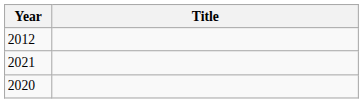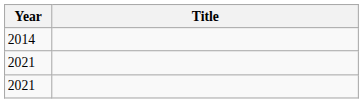(21, 39) 2012 -> (21, 39) 2014
(21, 86) 2020 -> (21, 86) 2021
